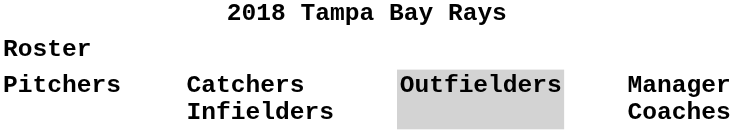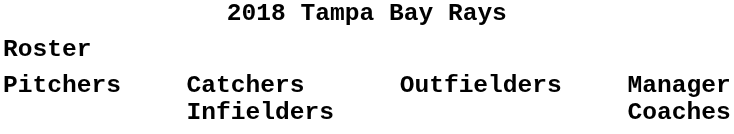(481, 86) lightgrey background -> (481, 86) no background
